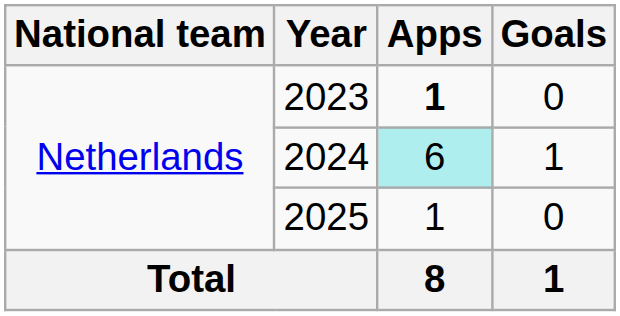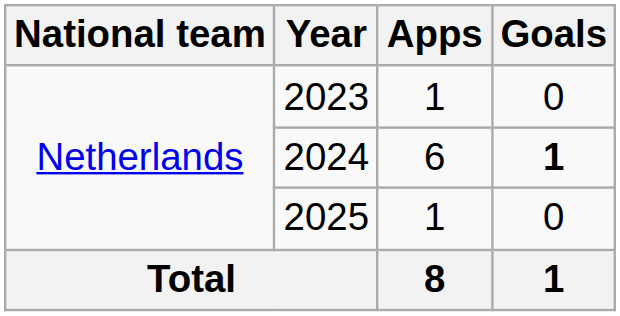(435, 95) bold -> (435, 95) normal
(435, 156) paleturquoise background -> (435, 156) no background
(554, 156) normal -> (554, 156) bold
